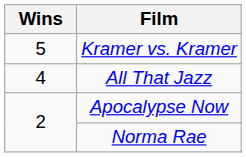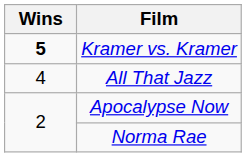(41, 48) normal -> (41, 48) bold
